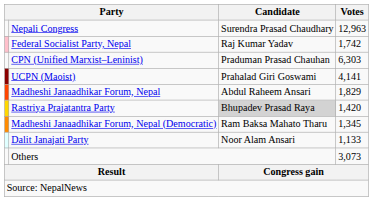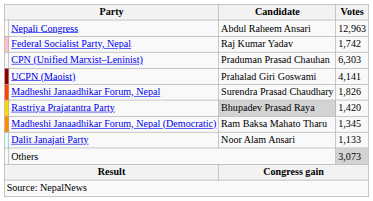(277, 28) Surendra Prasad Chaudhary -> (266, 28) Abdul Raheem Ansari
(266, 92) Abdul Raheem Ansari -> (277, 92) Surendra Prasad Chaudhary
(350, 92) 1,829 -> (350, 92) 1,826
(350, 156) no background -> (350, 156) lightgrey background
